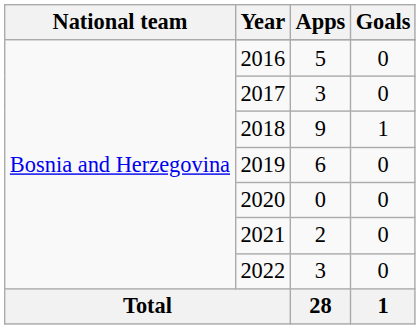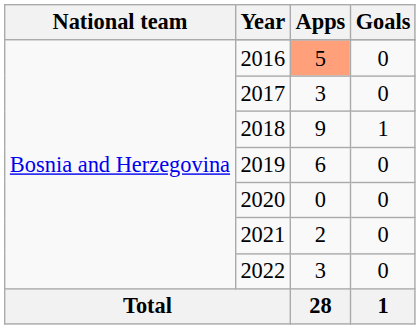(320, 57) no background -> (320, 57) lightsalmon background
